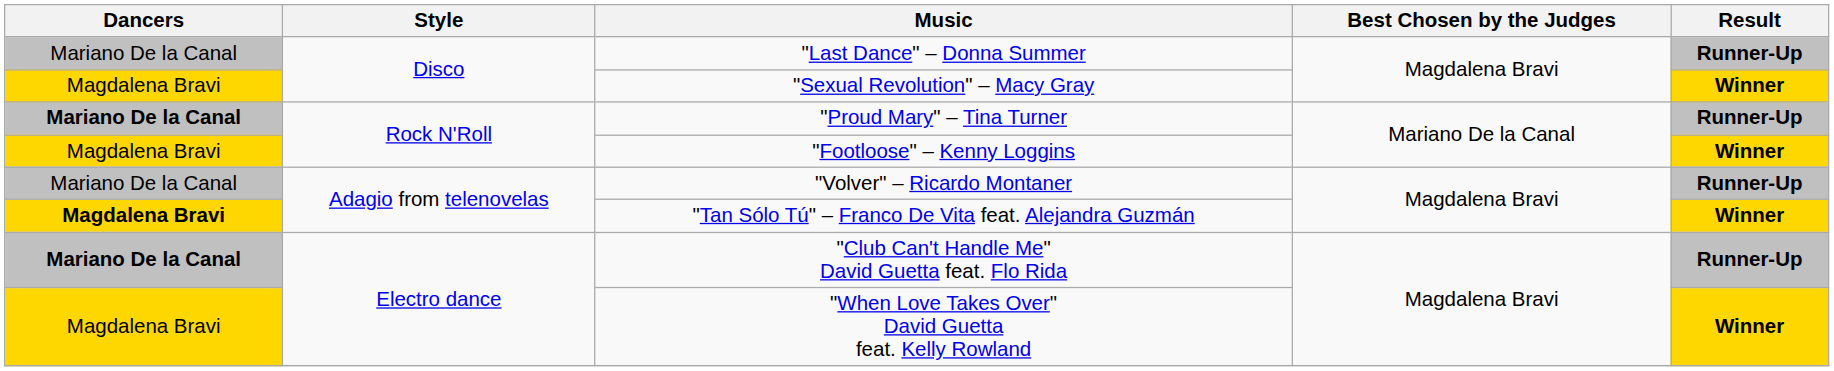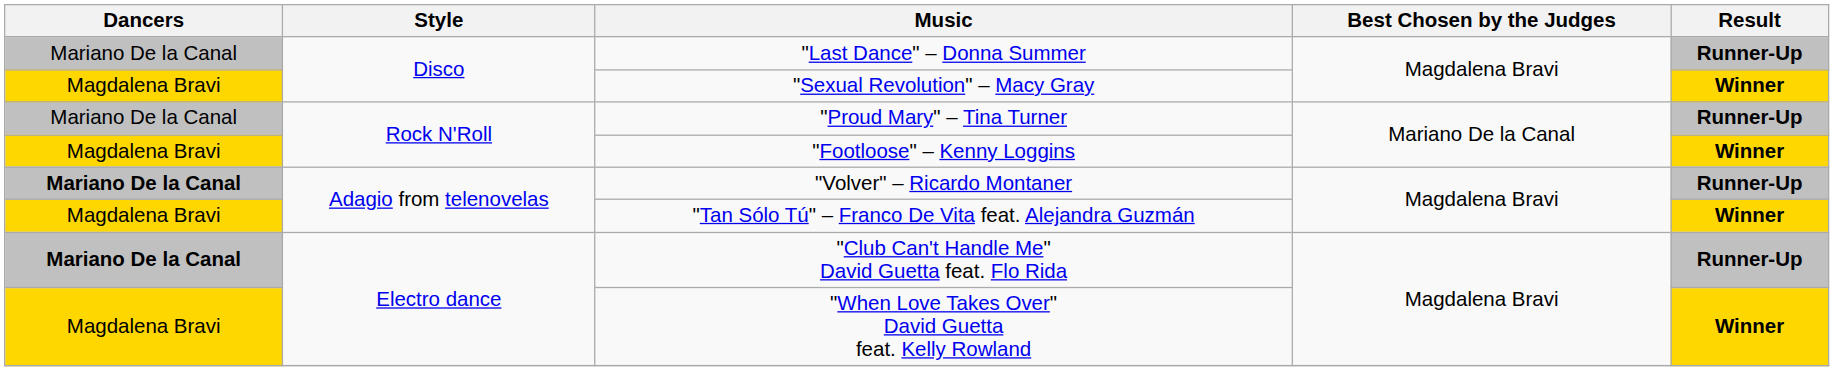(144, 118) bold -> (144, 118) normal
(144, 183) normal -> (144, 183) bold
(144, 215) bold -> (144, 215) normal
